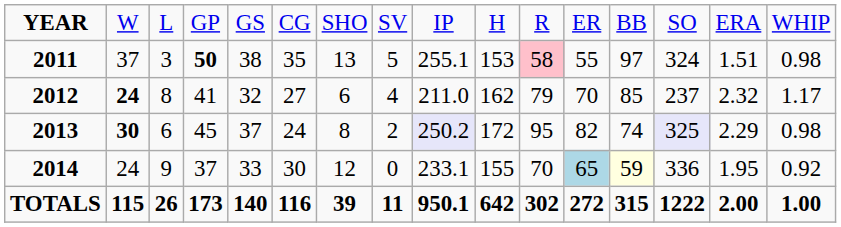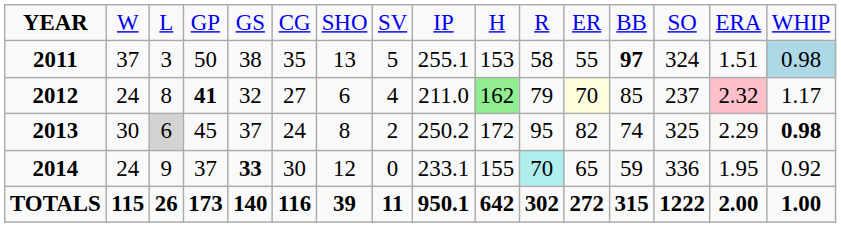(205, 58) bold -> (205, 58) normal
(542, 58) pink background -> (542, 58) no background
(632, 58) normal -> (632, 58) bold
(801, 58) no background -> (801, 58) lightblue background
(128, 95) bold -> (128, 95) normal
(205, 95) normal -> (205, 95) bold
(497, 95) no background -> (497, 95) lightgreen background
(587, 95) no background -> (587, 95) lightyellow background
(738, 95) no background -> (738, 95) pink background
(128, 131) bold -> (128, 131) normal
(166, 131) no background -> (166, 131) lightgrey background
(444, 131) lavender background -> (444, 131) no background
(682, 131) lavender background -> (682, 131) no background
(801, 131) normal -> (801, 131) bold
(250, 167) normal -> (250, 167) bold
(542, 167) no background -> (542, 167) paleturquoise background
(587, 167) lightblue background -> (587, 167) no background
(632, 167) lightyellow background -> (632, 167) no background
